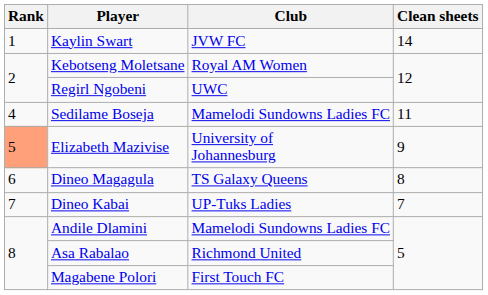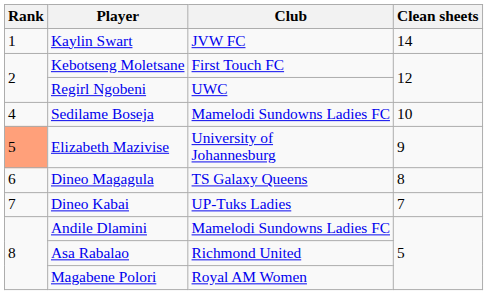(249, 65) Royal AM Women -> (238, 65) First Touch FC
(404, 114) 11 -> (405, 114) 10
(238, 277) First Touch FC -> (249, 277) Royal AM Women
